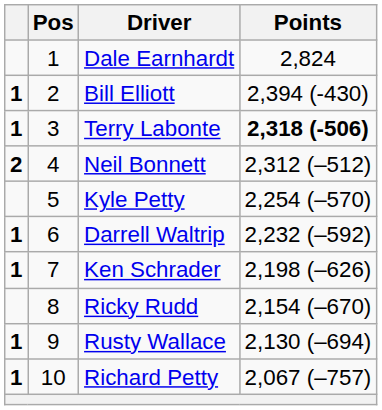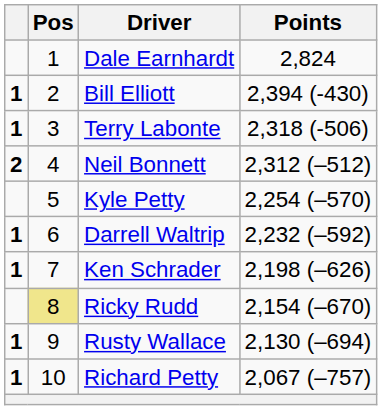(308, 129) bold -> (308, 129) normal
(53, 306) no background -> (53, 306) khaki background
